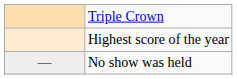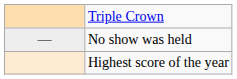rows swapped: (158, 39) <-> (140, 63)
